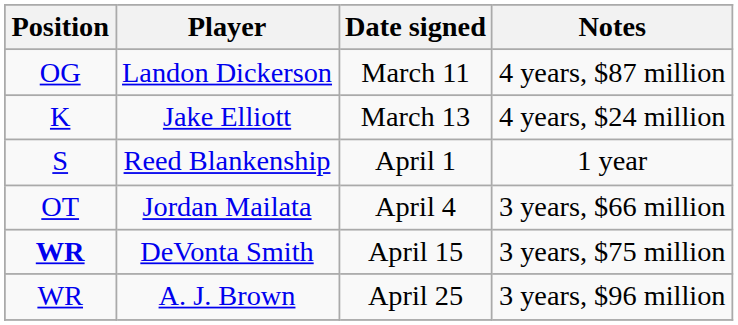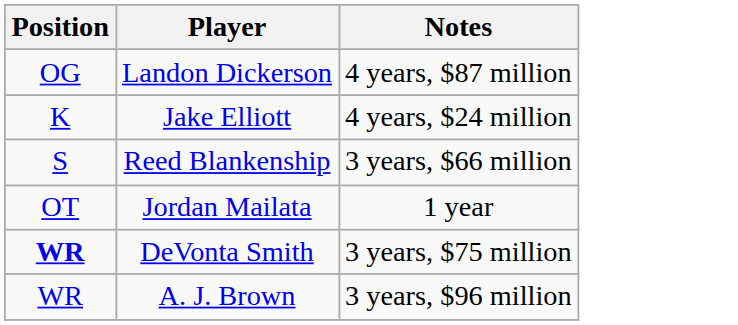- column: (415, 26)
(612, 161) 1 year -> (458, 161) 3 years, $66 million
(612, 206) 3 years, $66 million -> (458, 206) 1 year
